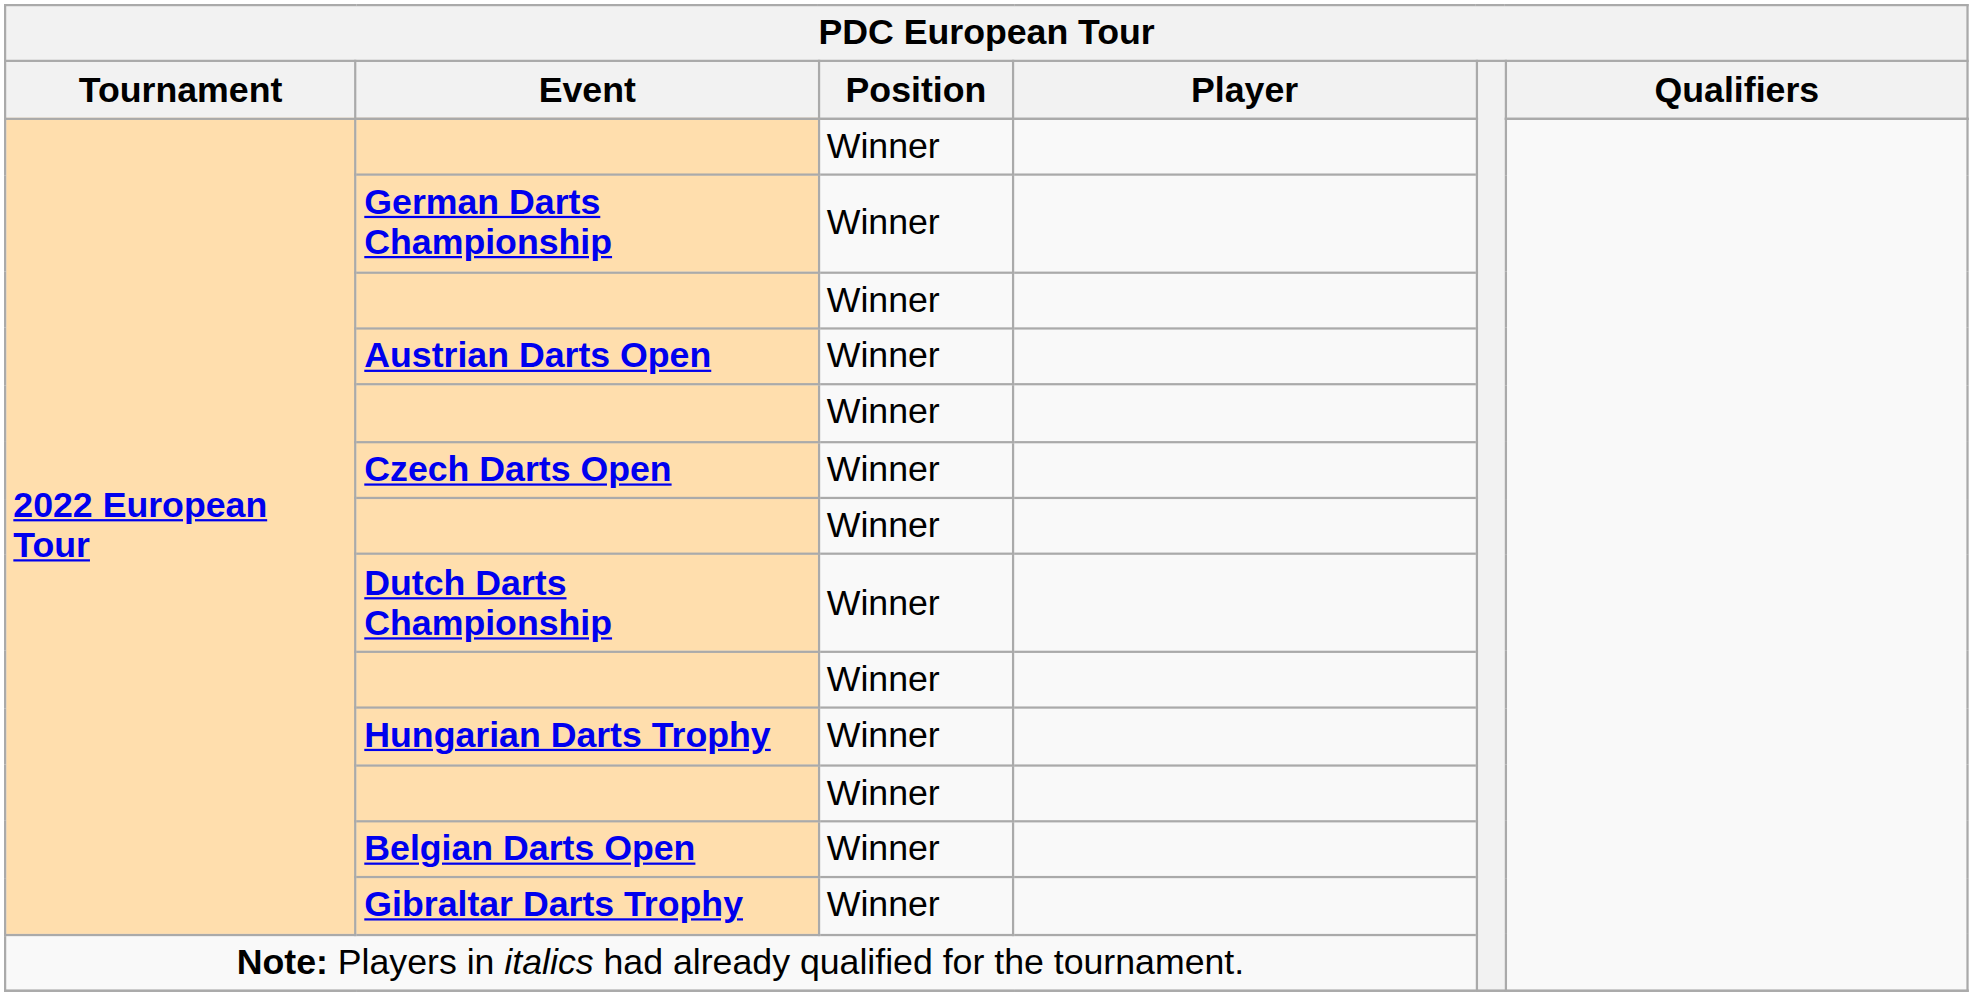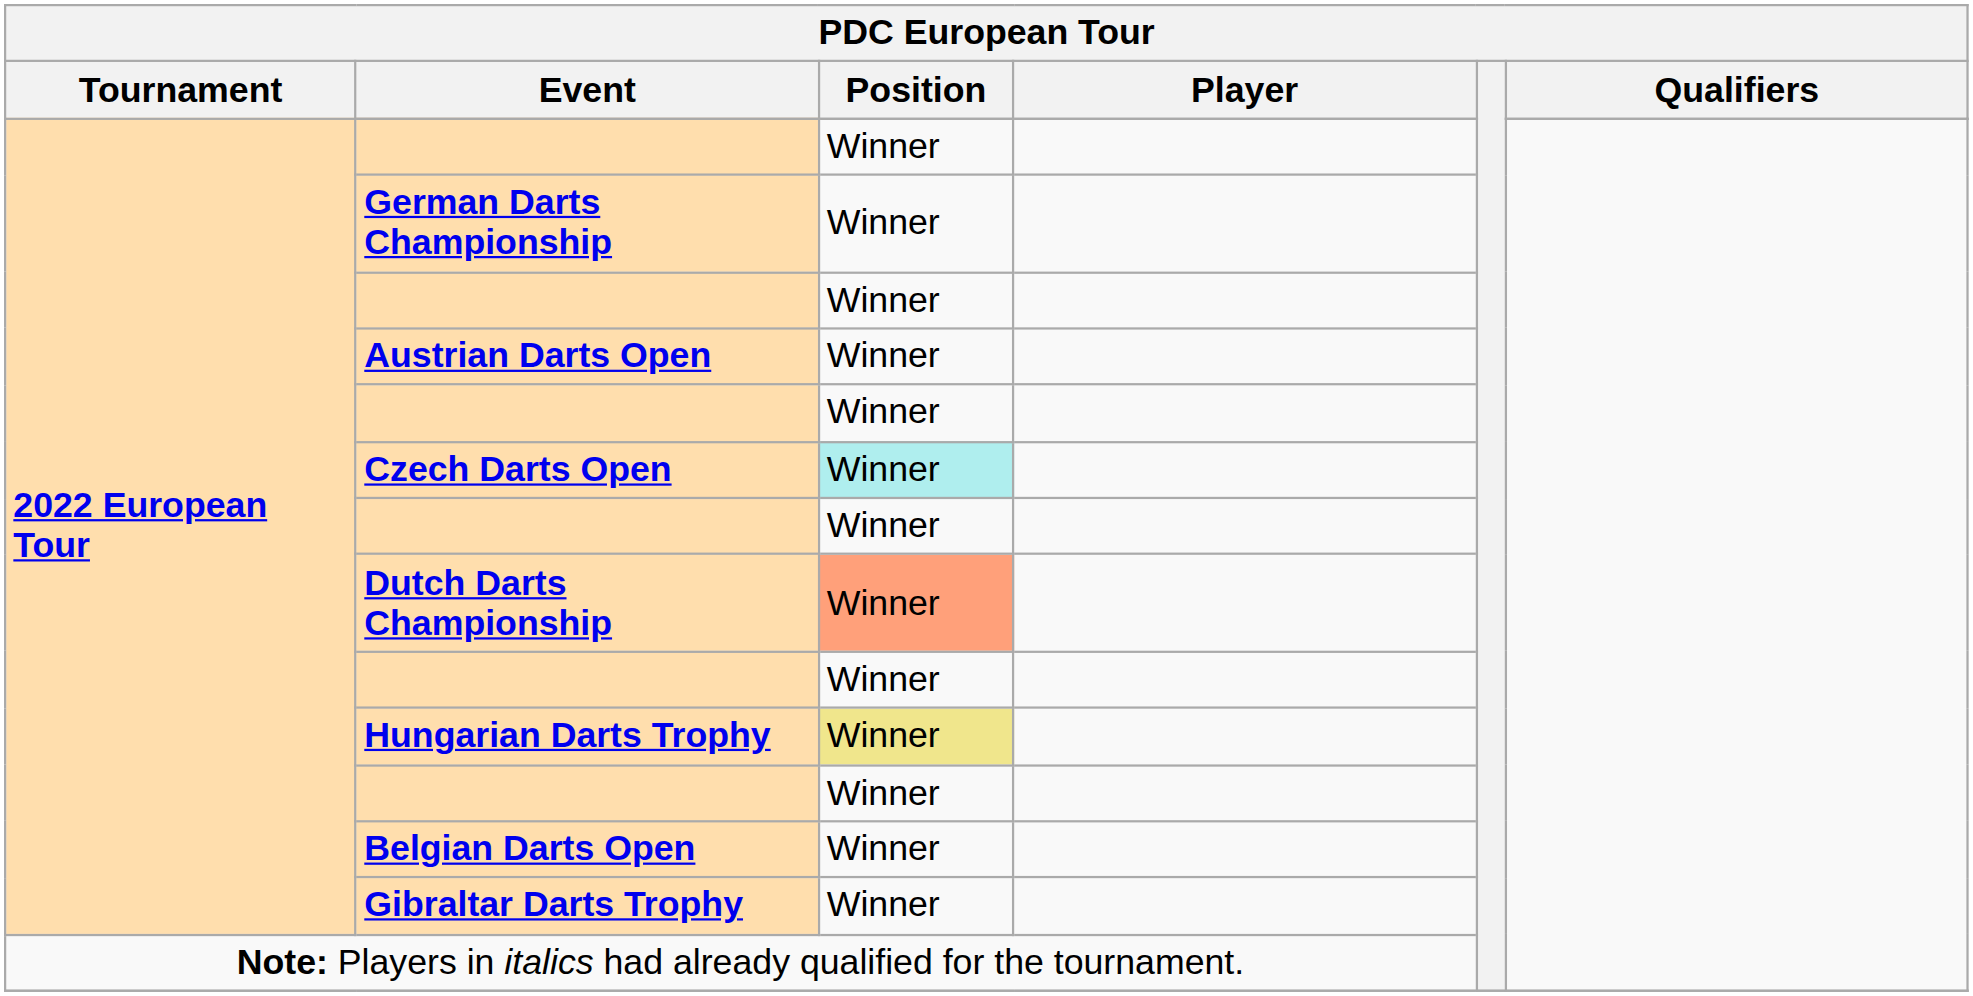(883, 469) no background -> (883, 469) paleturquoise background
(883, 602) no background -> (883, 602) lightsalmon background
(883, 735) no background -> (883, 735) khaki background
